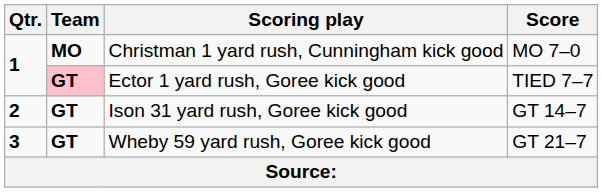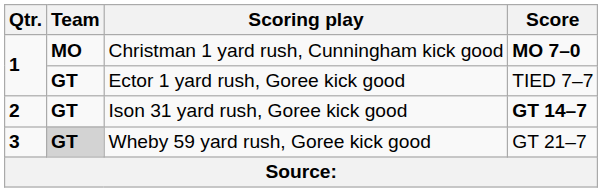(546, 50) normal -> (546, 50) bold
(64, 80) pink background -> (64, 80) no background
(549, 111) normal -> (550, 111) bold
(64, 141) no background -> (64, 141) lightgrey background
